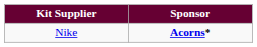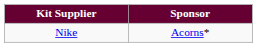(190, 33) bold -> (190, 33) normal
